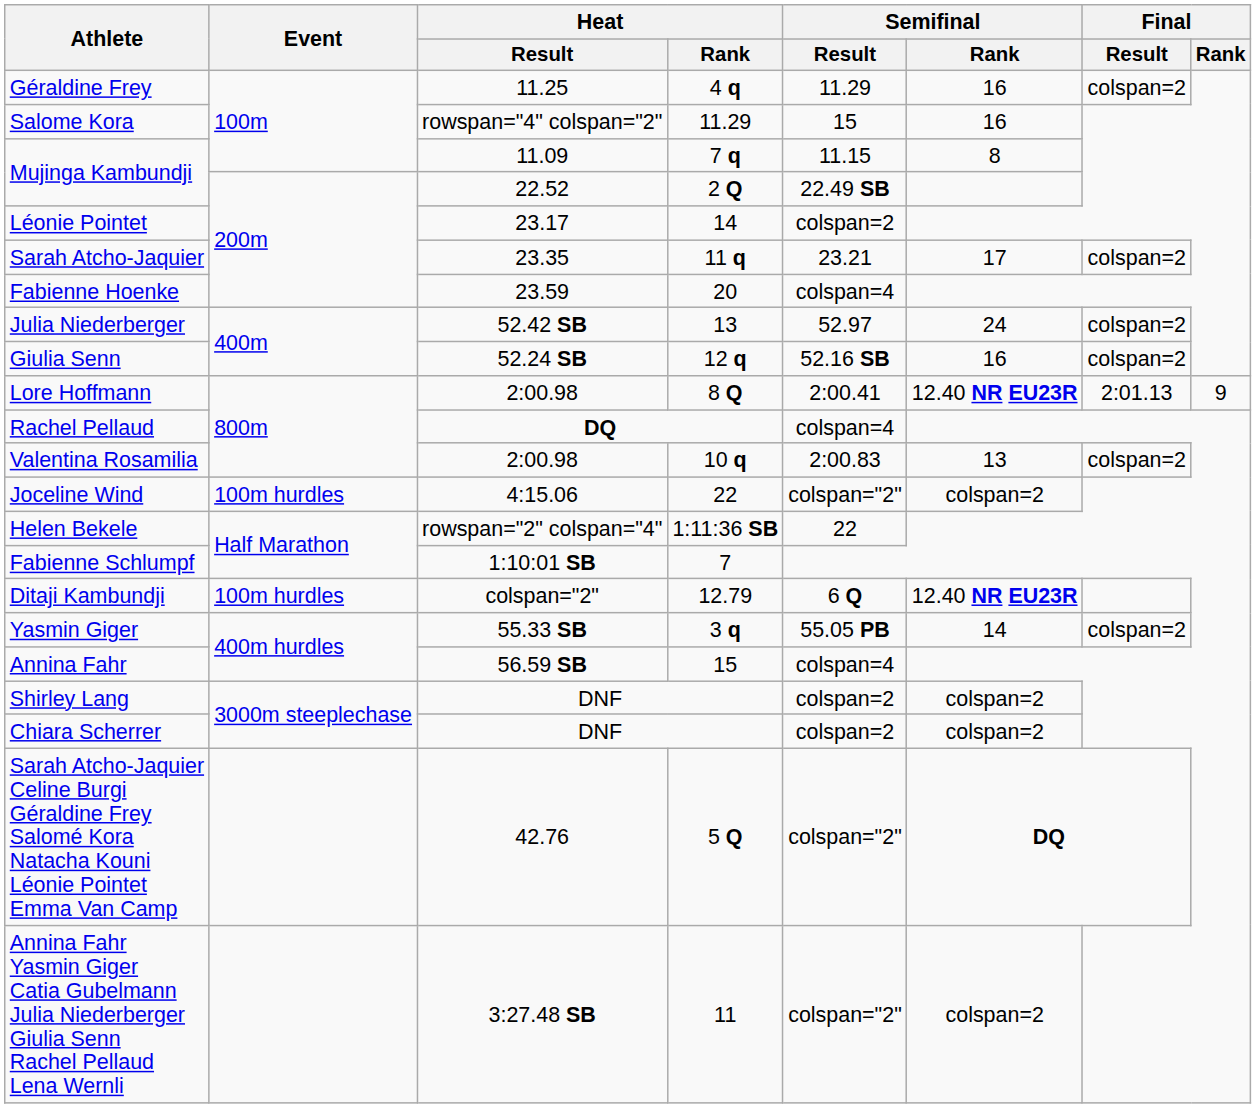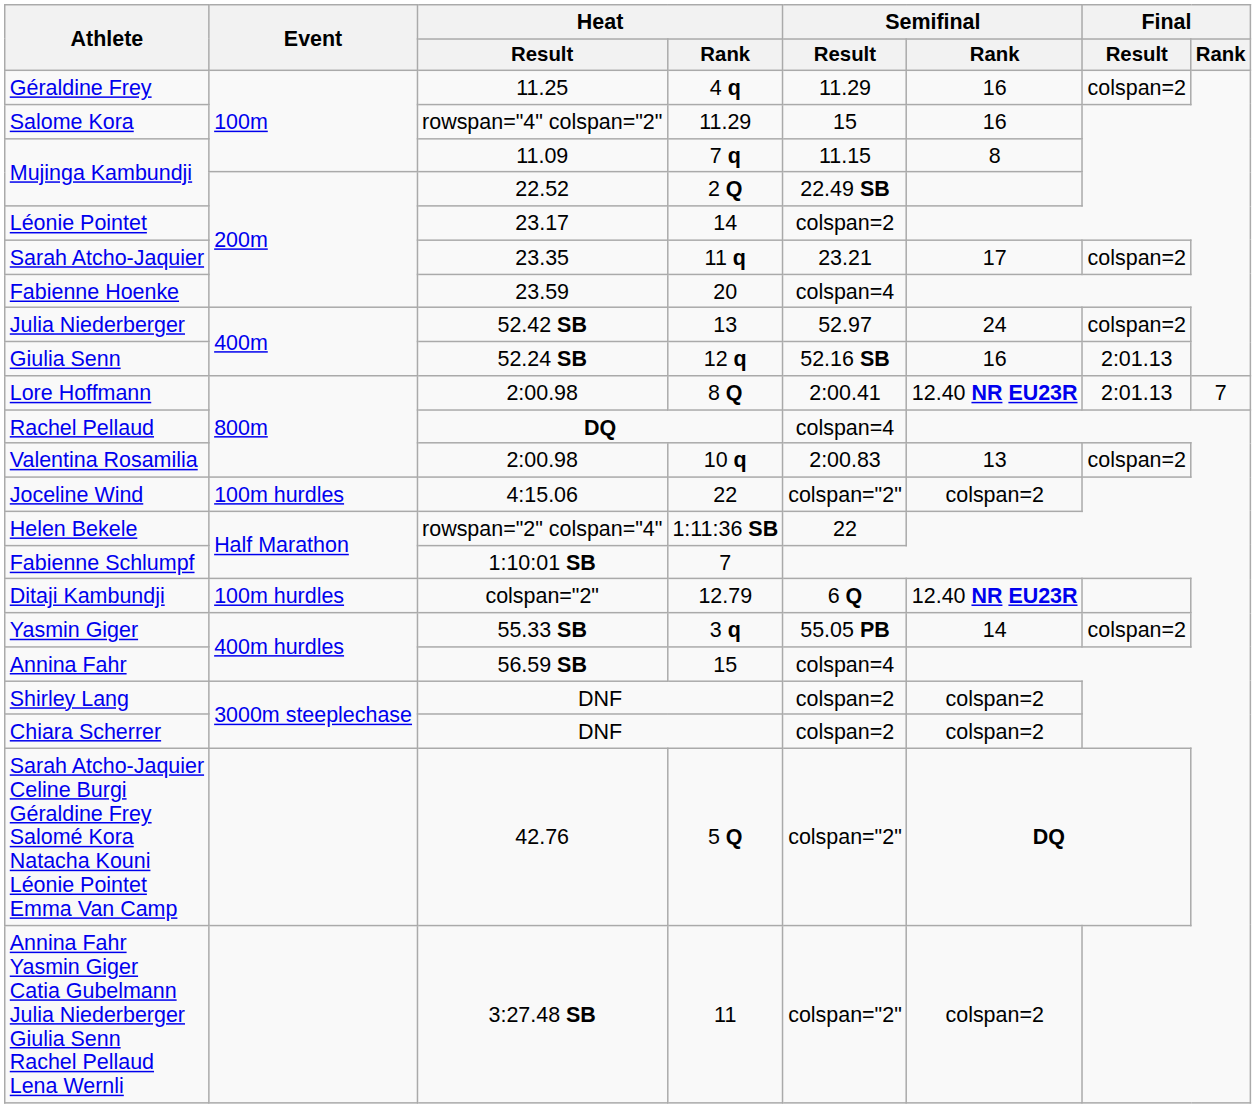(1137, 359) colspan=2 -> (1137, 359) 2:01.13
(1221, 393) 9 -> (1221, 393) 7
